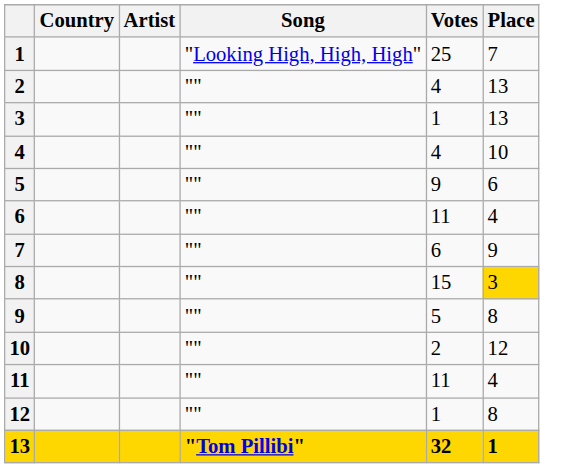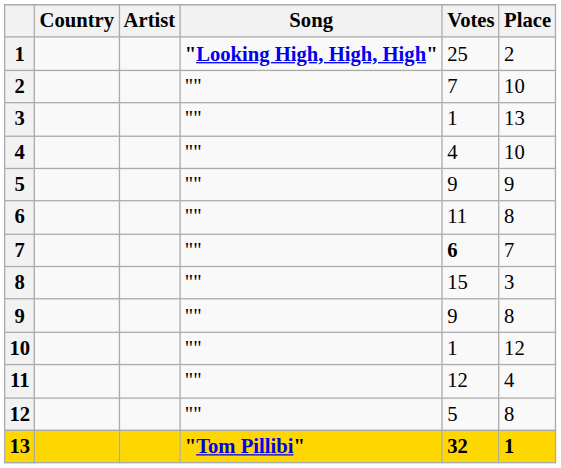(303, 53) normal -> (311, 53) bold
(493, 53) 7 -> (509, 53) 2
(436, 86) 4 -> (452, 86) 7
(498, 86) 13 -> (514, 86) 10
(493, 184) 6 -> (509, 184) 9
(493, 217) 4 -> (509, 217) 8
(436, 250) normal -> (452, 250) bold
(493, 250) 9 -> (509, 250) 7
(493, 282) gold background -> (509, 282) no background
(436, 315) 5 -> (452, 315) 9
(436, 348) 2 -> (452, 348) 1
(441, 380) 11 -> (457, 380) 12
(436, 413) 1 -> (452, 413) 5
